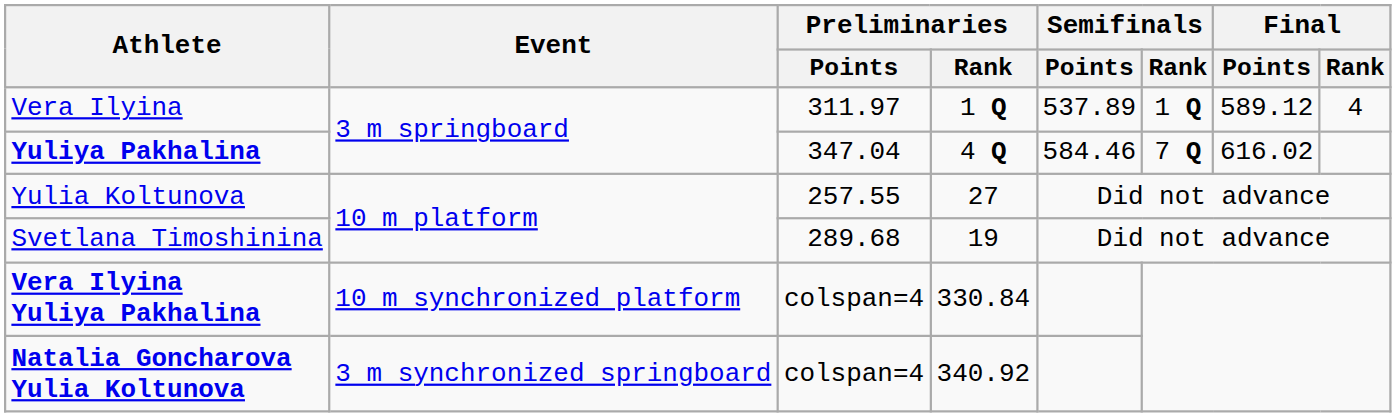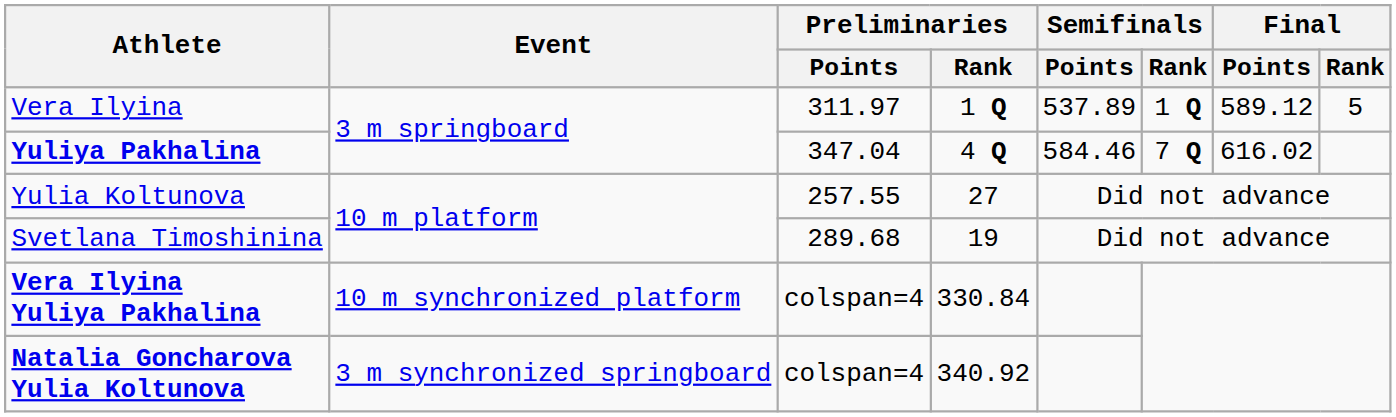(1355, 109) 4 -> (1355, 109) 5
